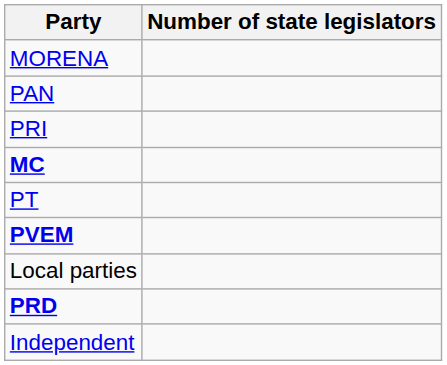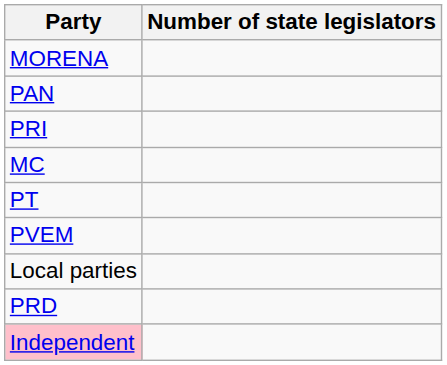(27, 164) bold -> (27, 164) normal
(42, 235) bold -> (42, 235) normal
(34, 306) bold -> (34, 306) normal
(72, 341) no background -> (72, 341) pink background
